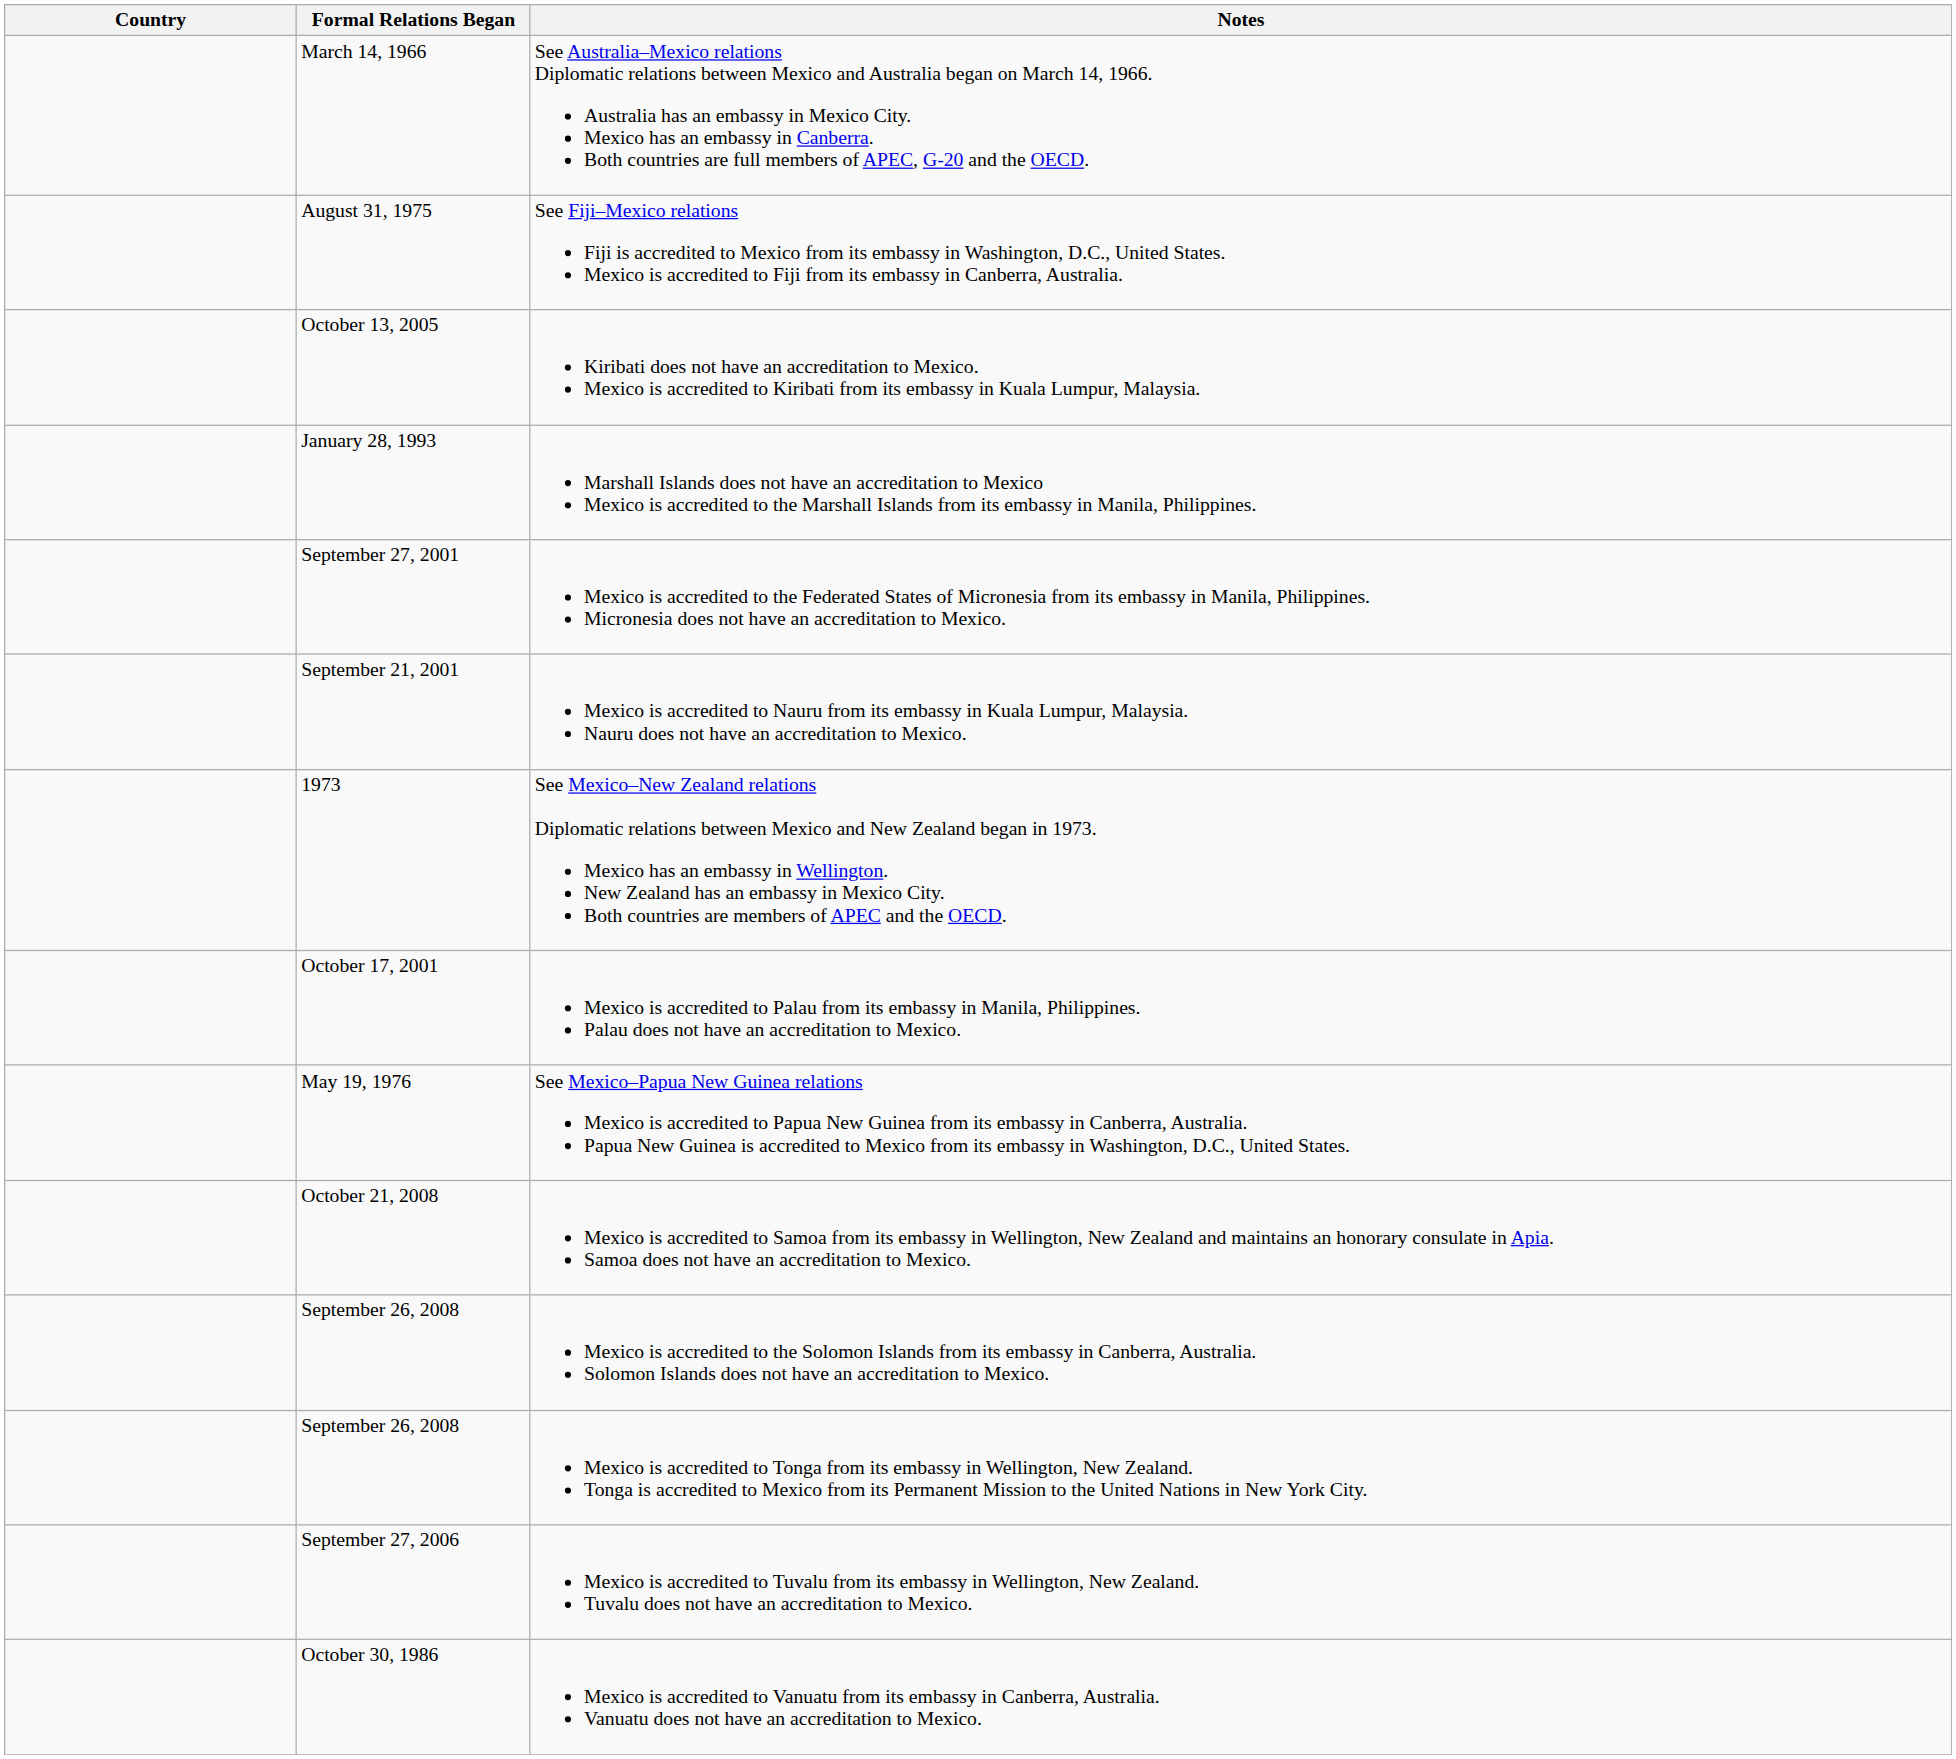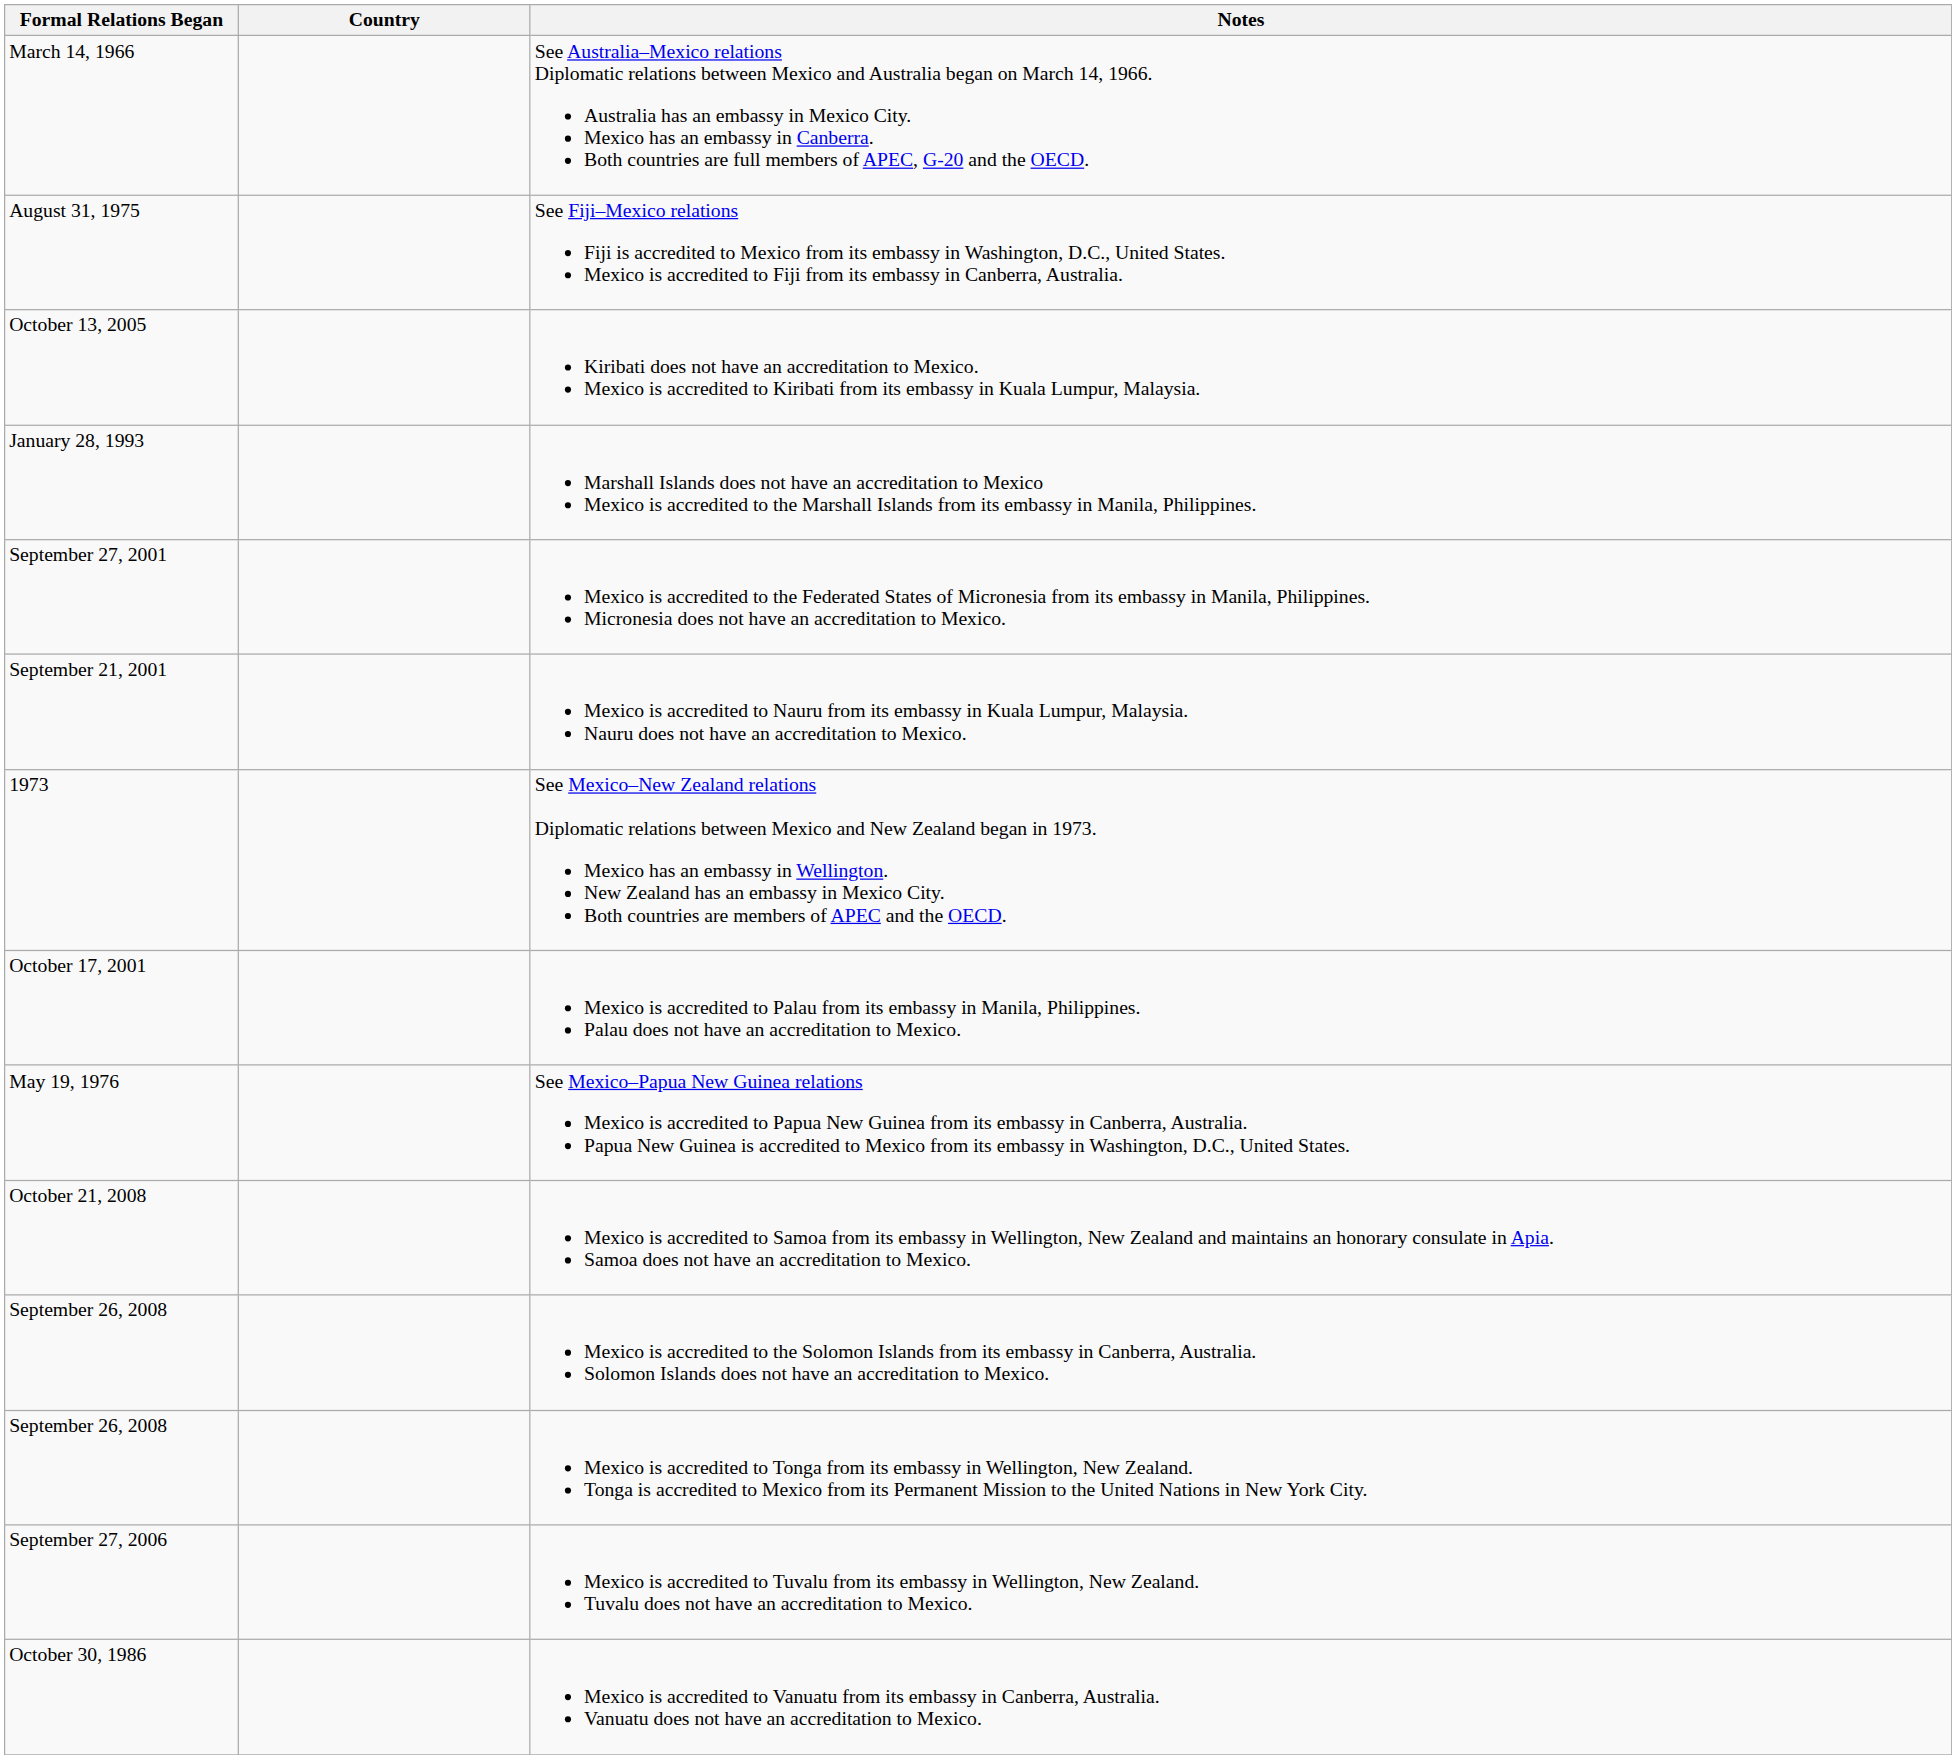columns swapped: (151, 20) <-> (413, 20)
